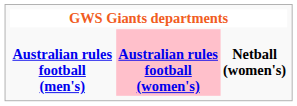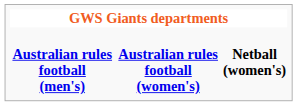(168, 70) pink background -> (168, 70) no background
